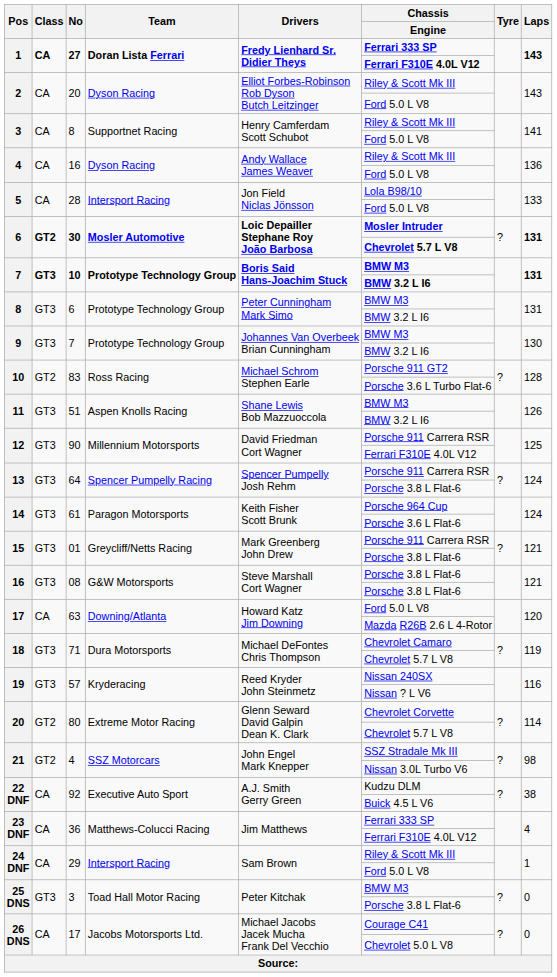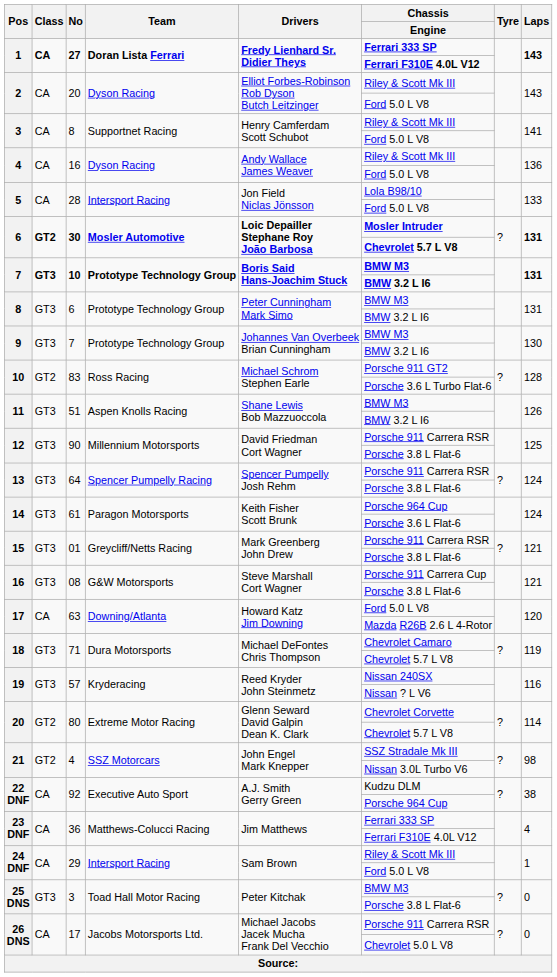(420, 454) Ferrari F310E 4.0L V12 -> (412, 454) Porsche 3.8 L Flat-6
(412, 574) Porsche 3.8 L Flat-6 -> (425, 574) Porsche 911 Carrera Cup
(399, 803) Buick 4.5 L V6 -> (406, 803) Porsche 964 Cup
(396, 924) Courage C41 -> (427, 924) Porsche 911 Carrera RSR
